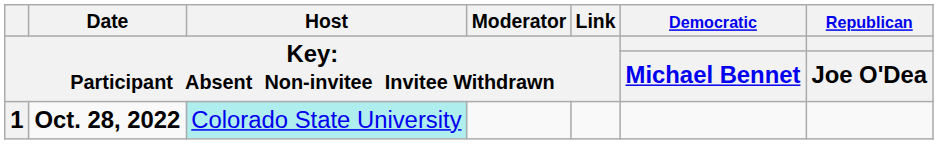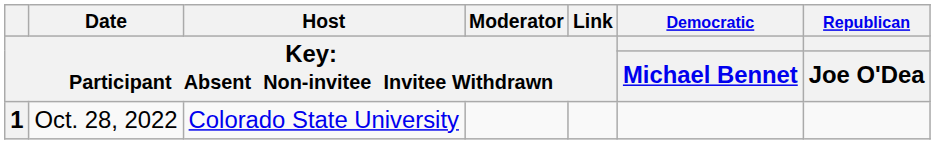(107, 119) bold -> (106, 119) normal
(326, 119) paleturquoise background -> (324, 119) no background
